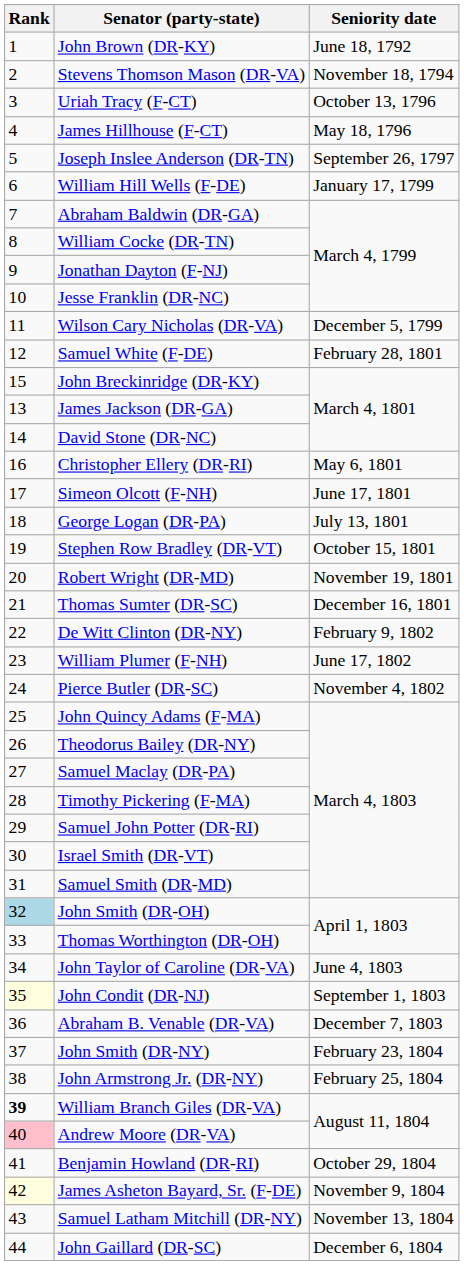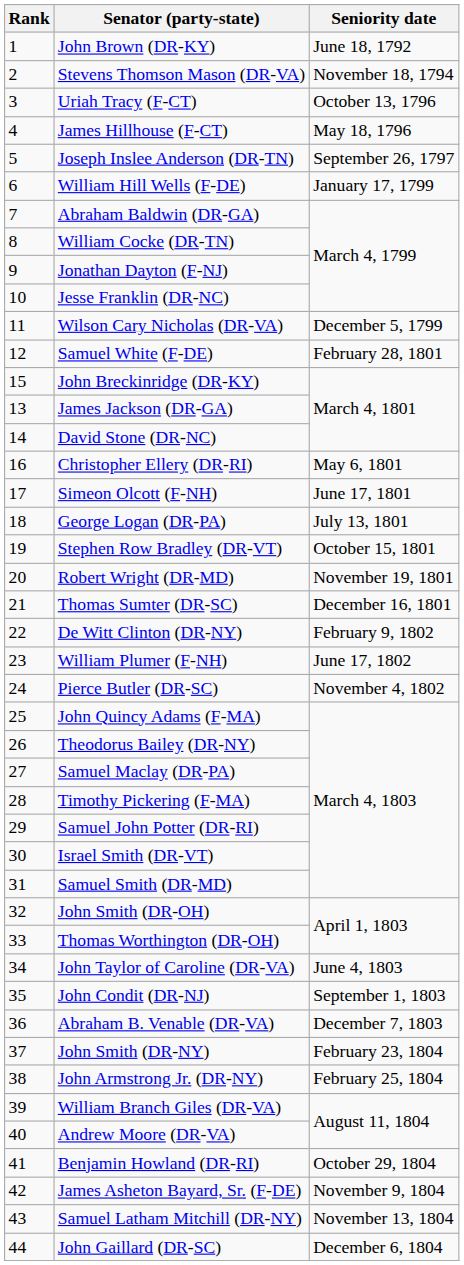(17, 911) lightblue background -> (17, 911) no background
(17, 995) lightyellow background -> (17, 995) no background
(17, 1107) bold -> (17, 1107) normal
(17, 1134) pink background -> (17, 1134) no background
(17, 1190) lightyellow background -> (17, 1190) no background
